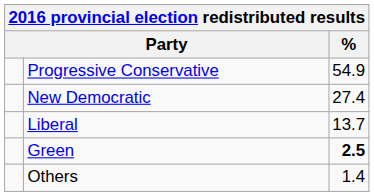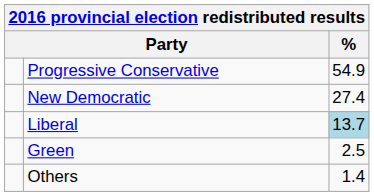(349, 124) no background -> (349, 124) lightblue background
(353, 151) bold -> (353, 151) normal
